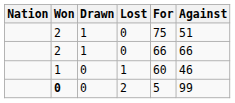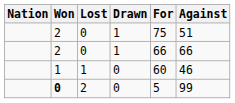columns swapped: (97, 14) <-> (134, 14)
